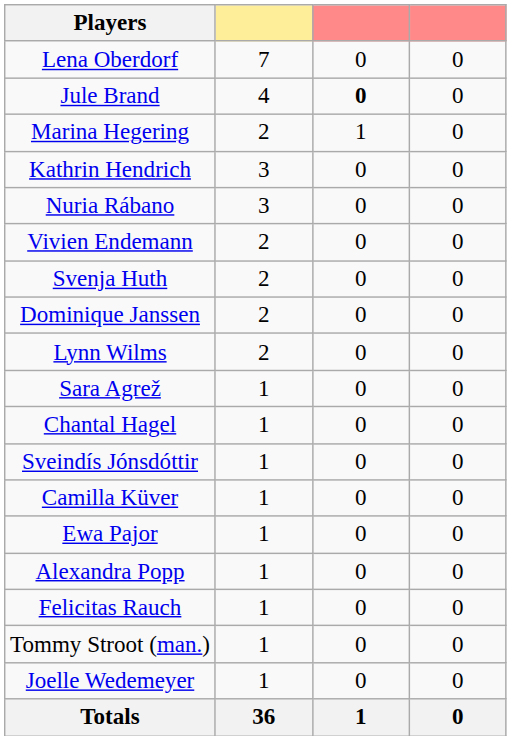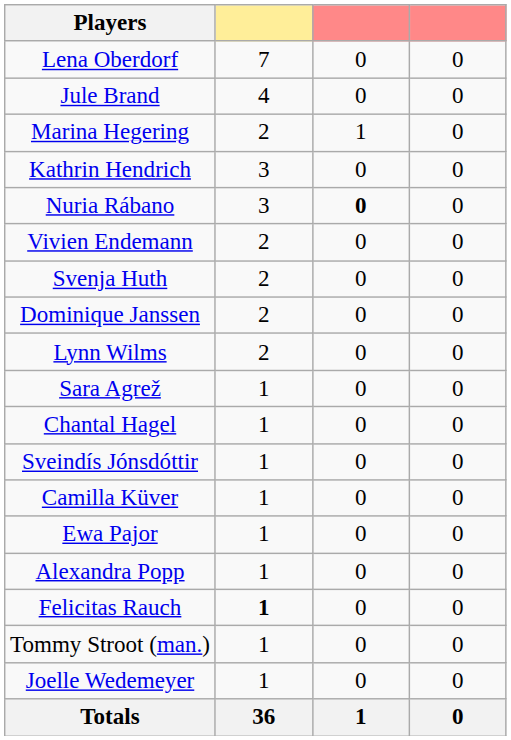(361, 95) bold -> (361, 95) normal
(361, 205) normal -> (361, 205) bold
(264, 607) normal -> (264, 607) bold
